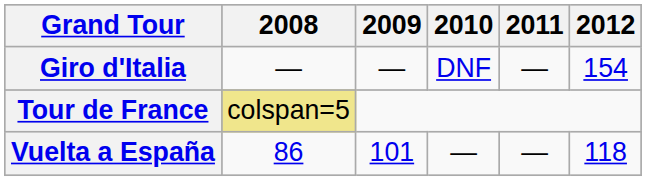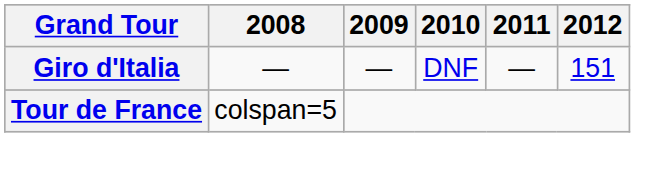(606, 68) 154 -> (593, 68) 151
(289, 110) khaki background -> (276, 110) no background
- row: (113, 152)
